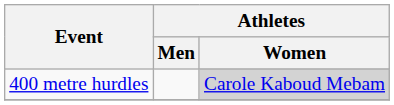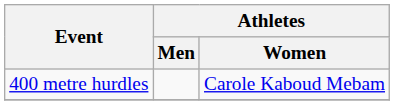(295, 84) lightgrey background -> (295, 84) no background
